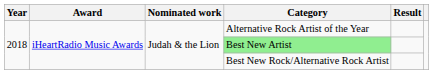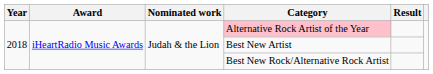(297, 28) no background -> (297, 28) pink background
(259, 45) lightgreen background -> (259, 45) no background
